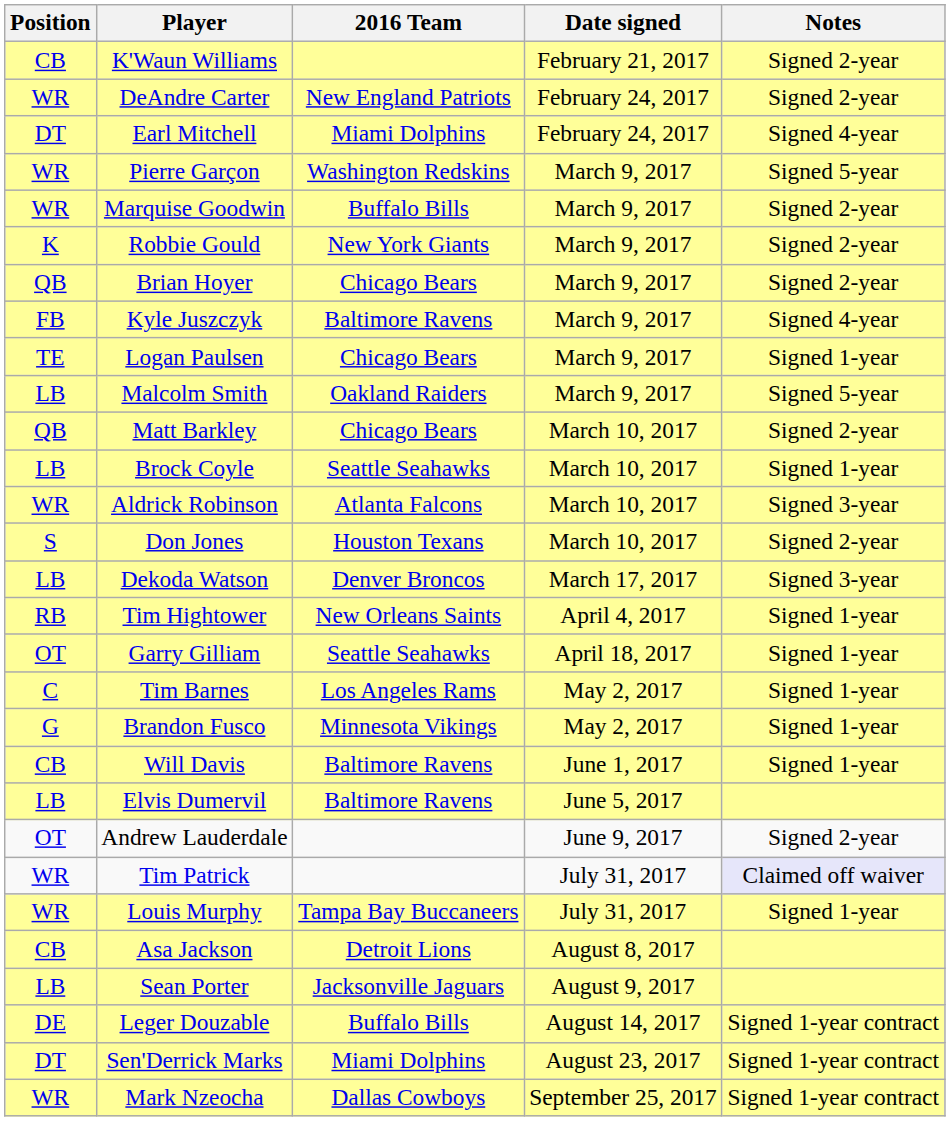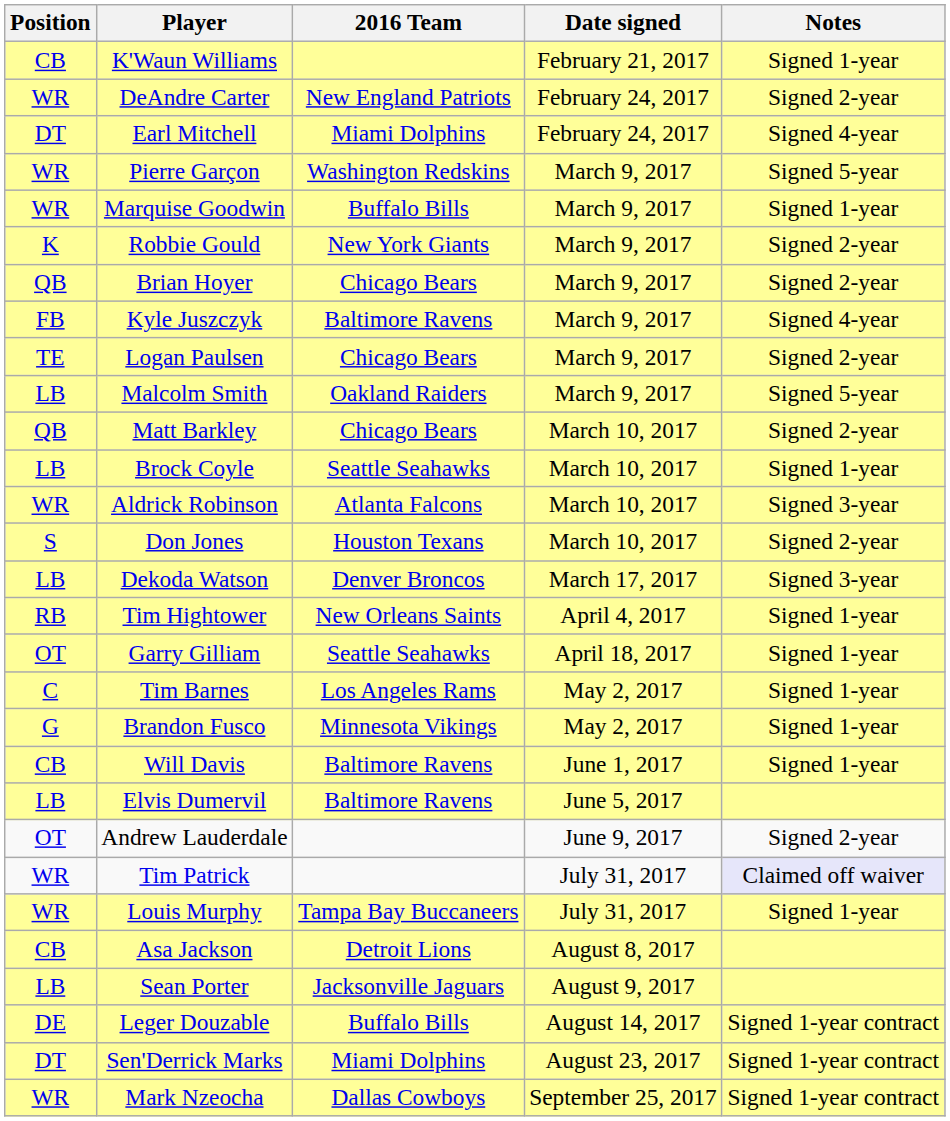(833, 60) Signed 2-year -> (833, 60) Signed 1-year
(833, 208) Signed 2-year -> (833, 208) Signed 1-year
(833, 356) Signed 1-year -> (833, 356) Signed 2-year
